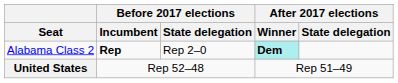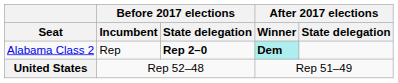(110, 50) bold -> (110, 50) normal
(185, 50) normal -> (185, 50) bold
